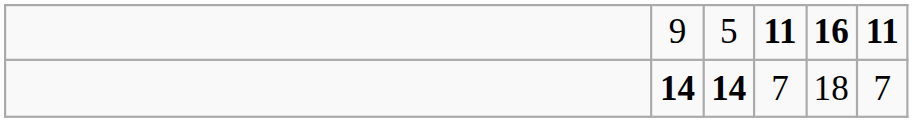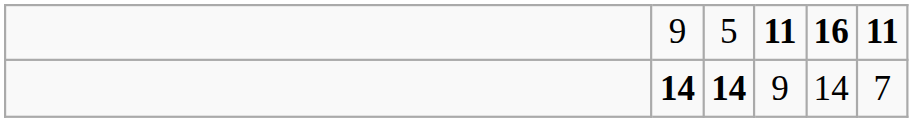(780, 87) 7 -> (780, 87) 9
(831, 87) 18 -> (831, 87) 14
